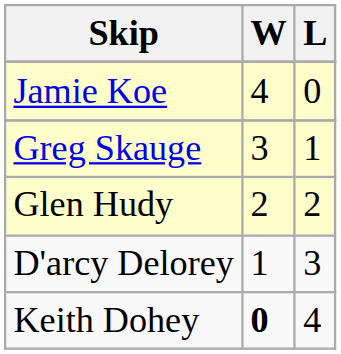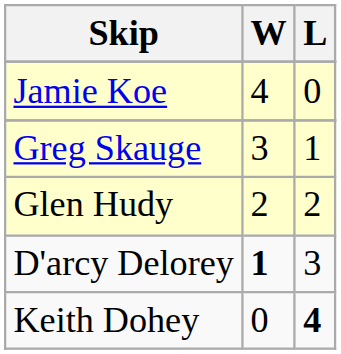(260, 262) normal -> (260, 262) bold
(260, 319) bold -> (260, 319) normal
(312, 319) normal -> (312, 319) bold
